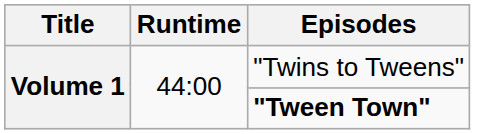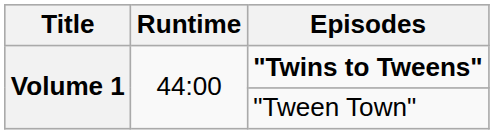(359, 66) normal -> (368, 66) bold
(342, 107) bold -> (335, 107) normal
